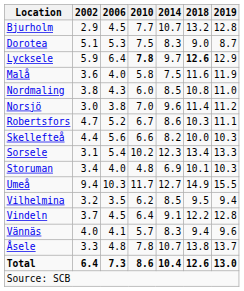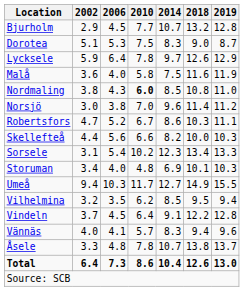(145, 59) bold -> (145, 59) normal
(198, 59) bold -> (198, 59) normal
(145, 91) normal -> (145, 91) bold
